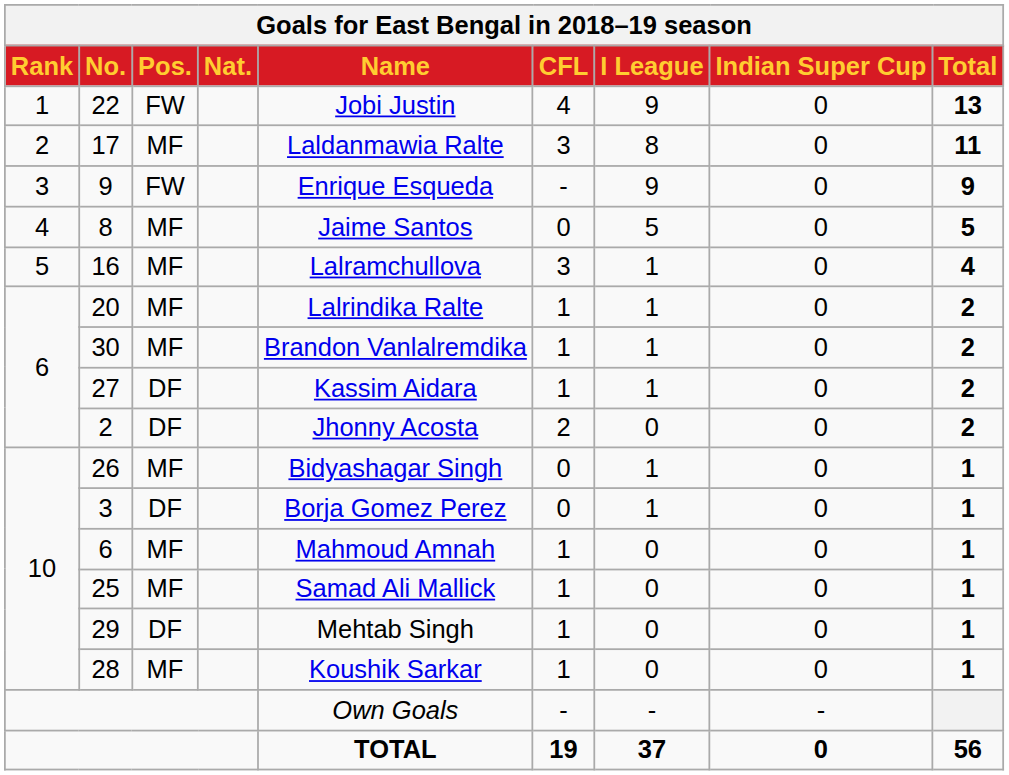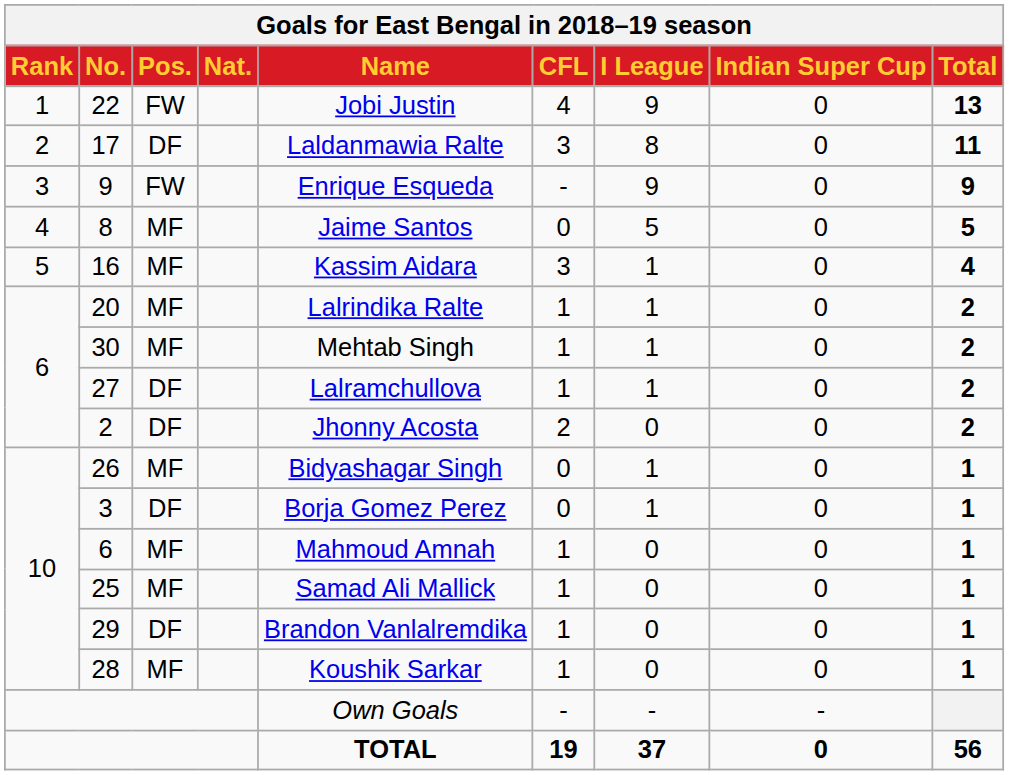(165, 146) MF -> (165, 146) DF
(395, 267) Lalramchullova -> (395, 267) Kassim Aidara
(395, 348) Brandon Vanlalremdika -> (395, 348) Mehtab Singh
(395, 388) Kassim Aidara -> (395, 388) Lalramchullova
(395, 629) Mehtab Singh -> (395, 629) Brandon Vanlalremdika
